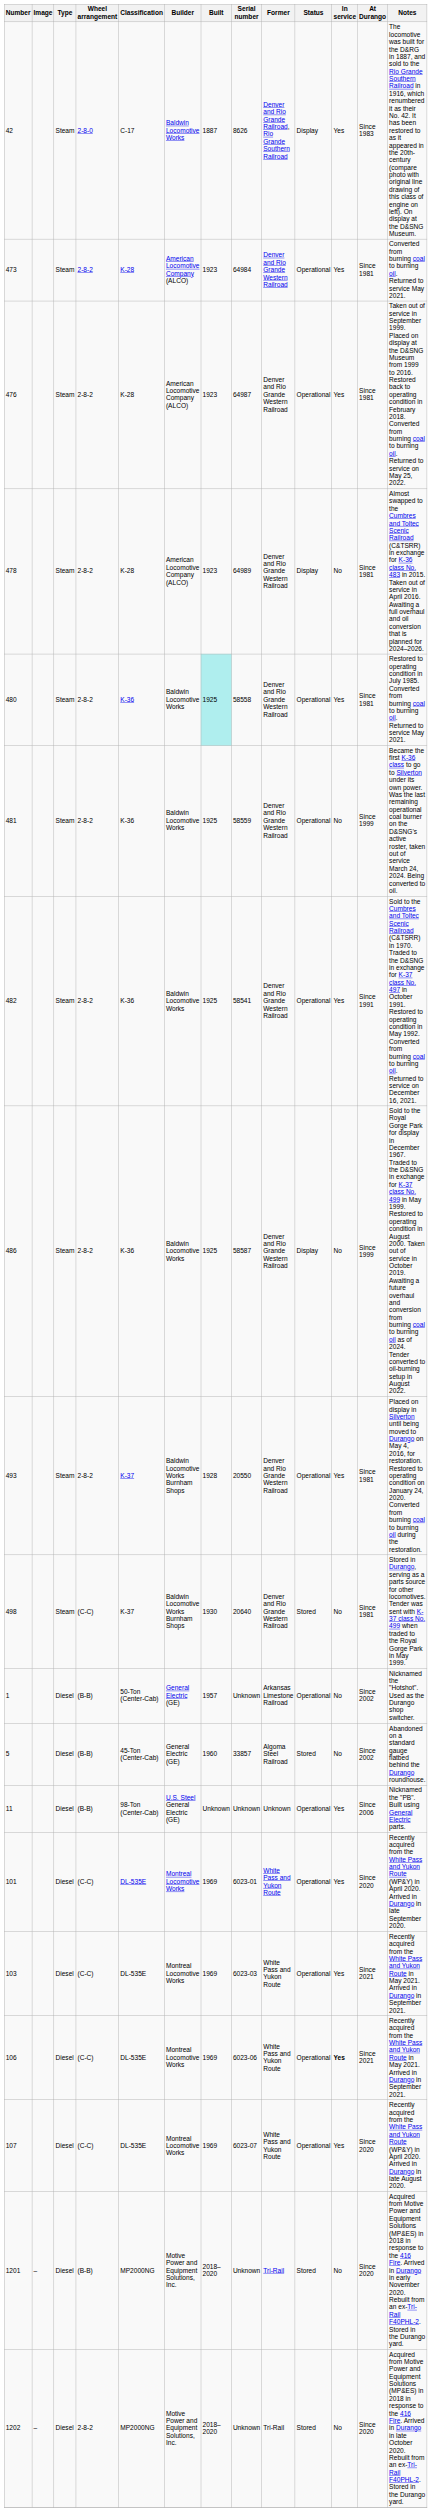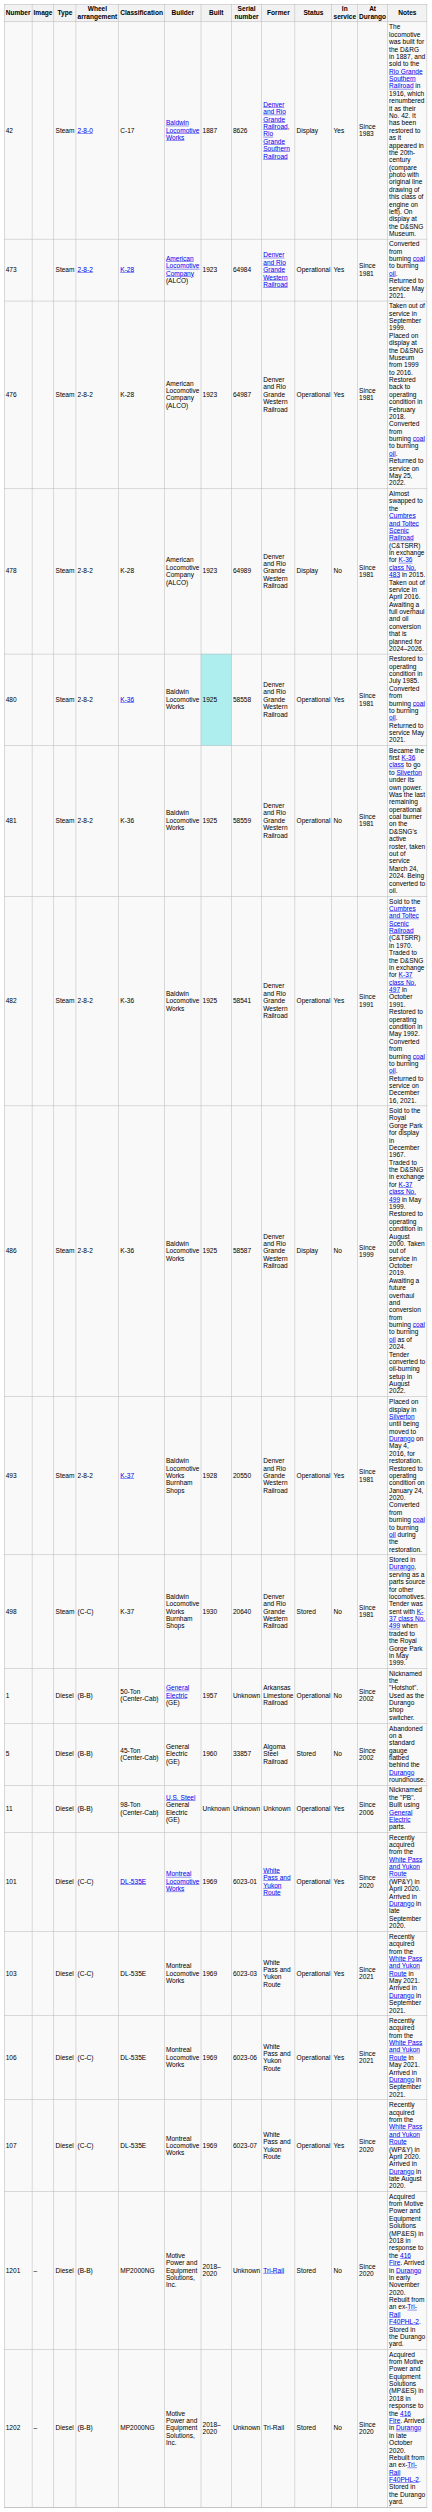(367, 821) Since 1999 -> (367, 821) Since 1981
(339, 2058) bold -> (339, 2058) normal
(85, 2428) 2-8-2 -> (85, 2428) (B-B)
